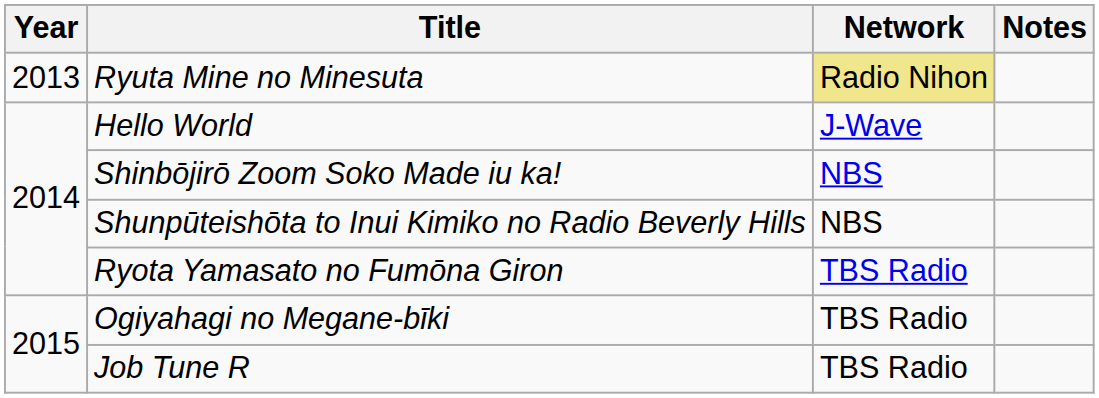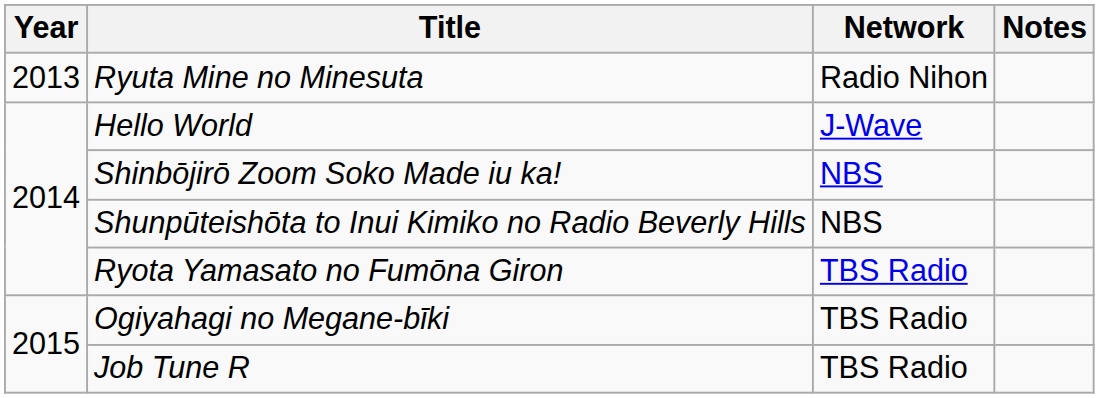(904, 77) khaki background -> (904, 77) no background
